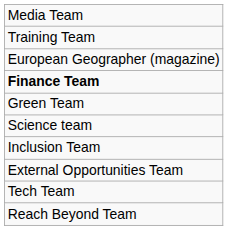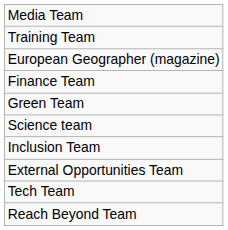(54, 81) bold -> (51, 81) normal
